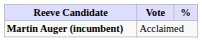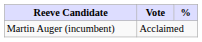(65, 28) bold -> (61, 28) normal
